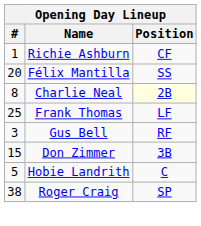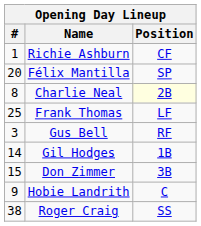(164, 73) SS -> (164, 73) SP
+ row: (79, 152)
(15, 172) 5 -> (15, 192) 9
(164, 192) SP -> (164, 211) SS
